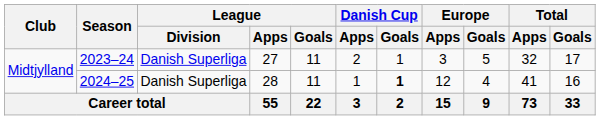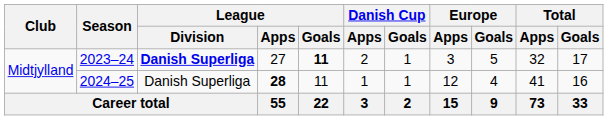(193, 59) normal -> (197, 59) bold
(313, 59) normal -> (321, 59) bold
(270, 81) normal -> (278, 81) bold
(400, 81) bold -> (407, 81) normal
